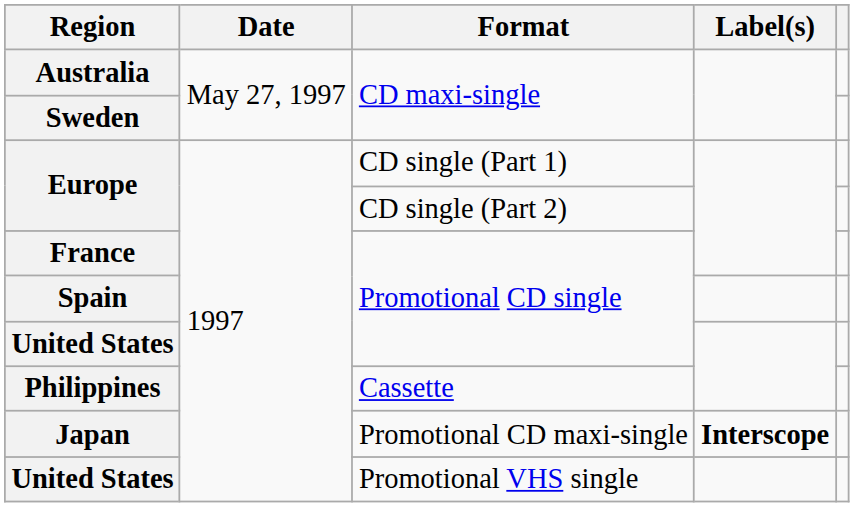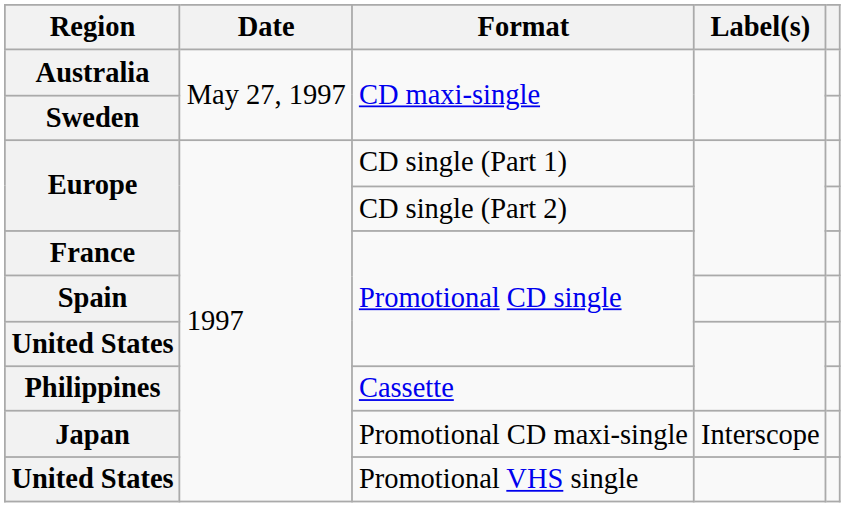(765, 433) bold -> (760, 433) normal
